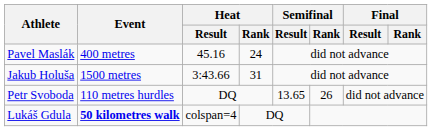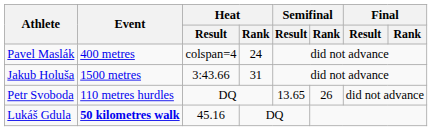(211, 54) 45.16 -> (211, 54) colspan=4
(211, 116) colspan=4 -> (211, 116) 45.16
